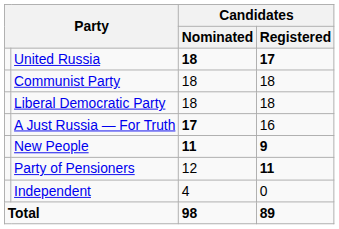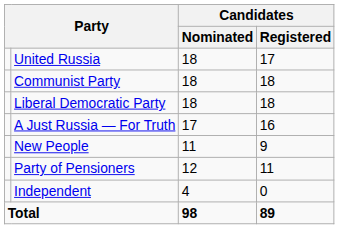(190, 59) bold -> (190, 59) normal
(267, 59) bold -> (267, 59) normal
(190, 125) bold -> (190, 125) normal
(189, 147) bold -> (189, 147) normal
(264, 147) bold -> (264, 147) normal
(267, 169) bold -> (267, 169) normal
